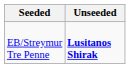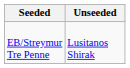(89, 48) bold -> (88, 48) normal
